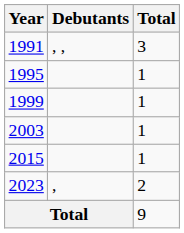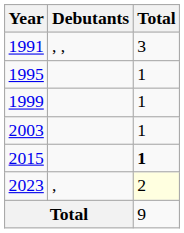(142, 158) normal -> (142, 158) bold
(142, 185) no background -> (142, 185) lightyellow background
